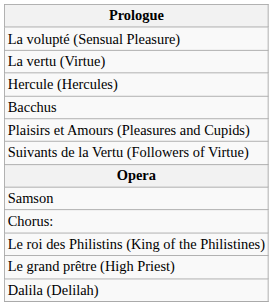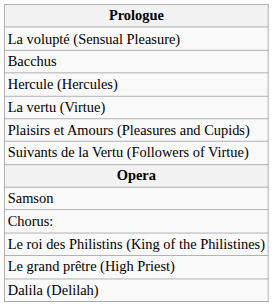(57, 61) La vertu (Virtue) -> (32, 61) Bacchus
(32, 107) Bacchus -> (57, 107) La vertu (Virtue)
